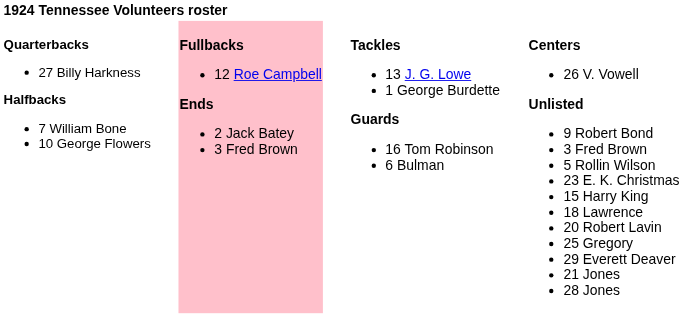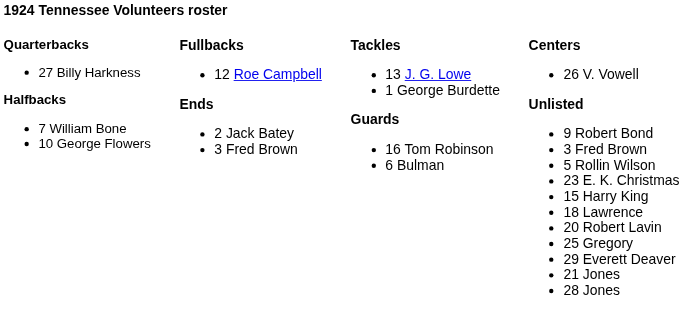(251, 97) pink background -> (251, 97) no background
